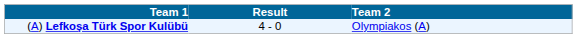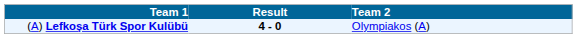(270, 26) normal -> (270, 26) bold
